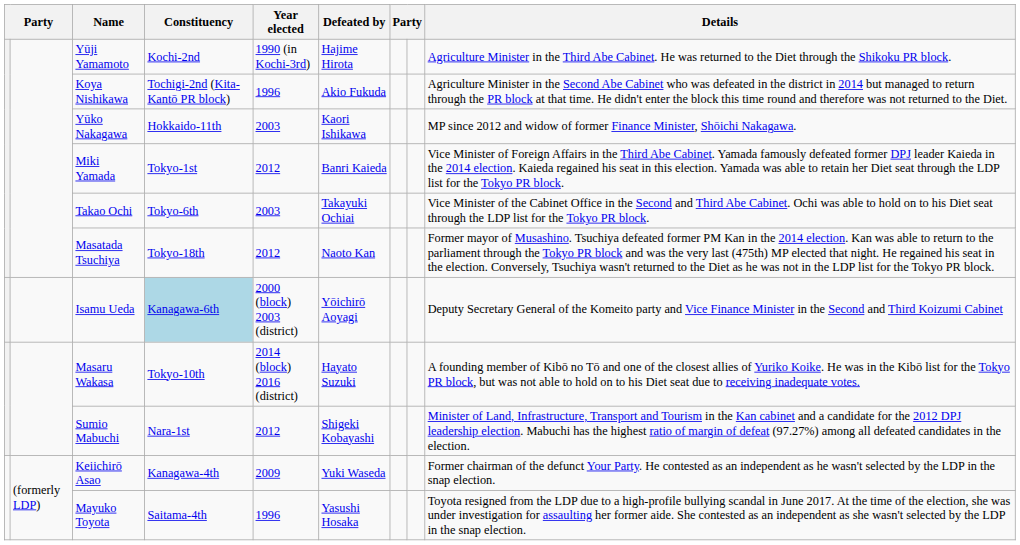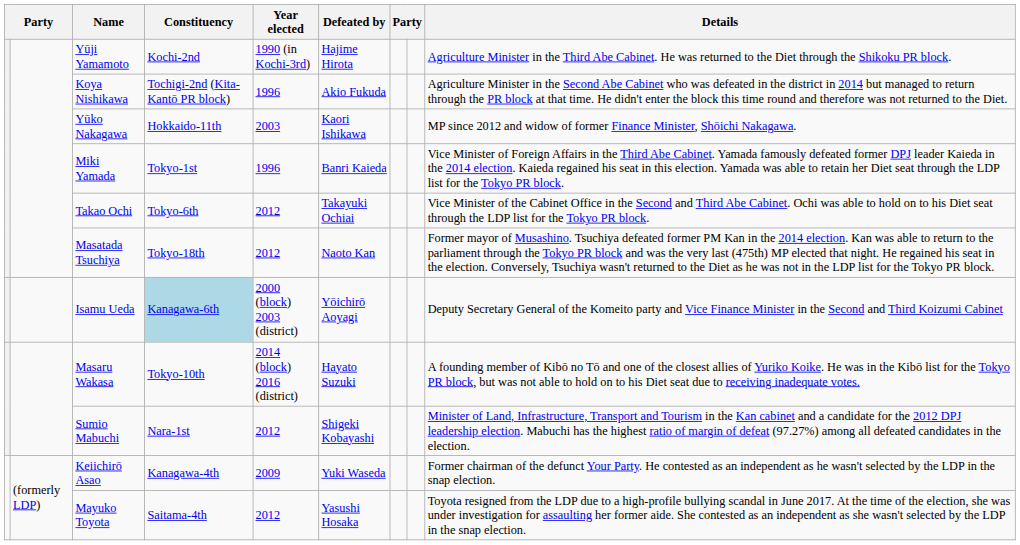(268, 168) 2012 -> (268, 168) 1996
(268, 211) 2003 -> (268, 211) 2012
(268, 515) 1996 -> (268, 515) 2012
